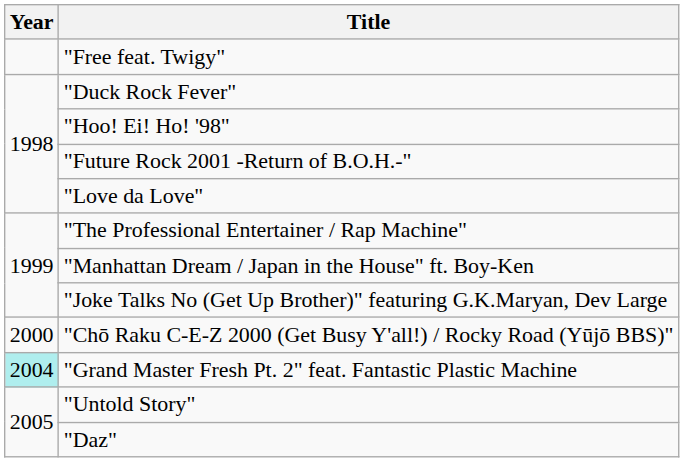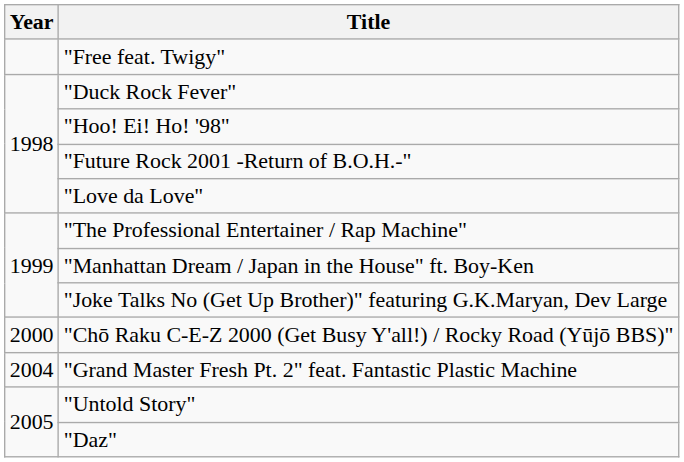(32, 369) paleturquoise background -> (32, 369) no background
